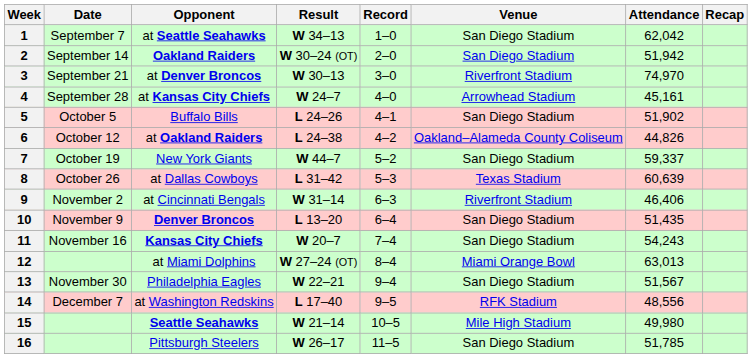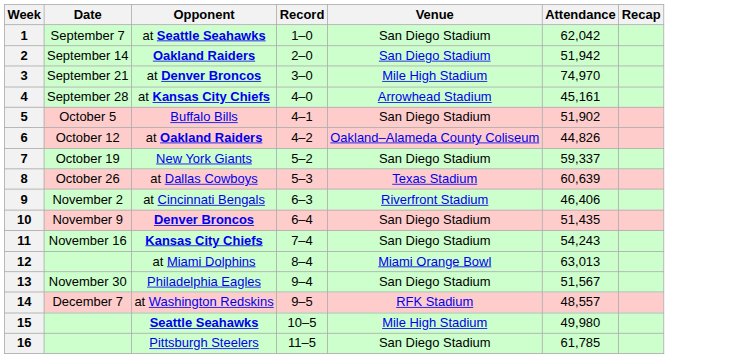- column: (318, 14)
(518, 76) Riverfront Stadium -> (435, 76) Mile High Stadium
(664, 302) 48,556 -> (580, 302) 48,557
(664, 343) 51,785 -> (580, 343) 61,785
